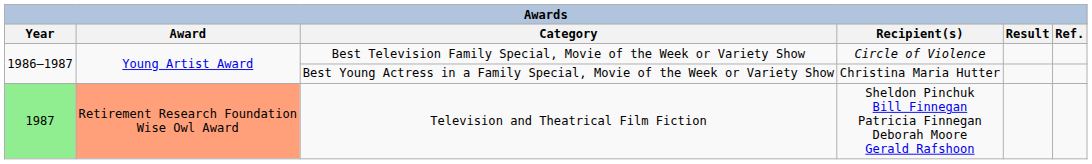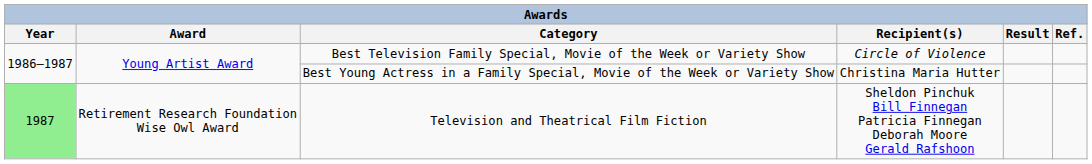(188, 121) lightsalmon background -> (188, 121) no background
